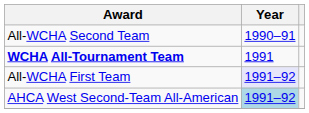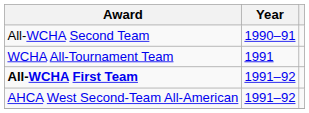(96, 56) bold -> (90, 56) normal
(69, 77) normal -> (73, 77) bold
(270, 77) lavender background -> (270, 77) no background
(270, 98) lightblue background -> (270, 98) no background
